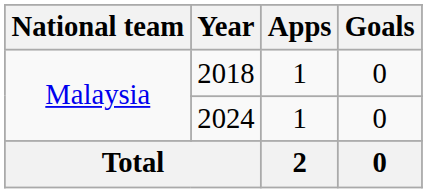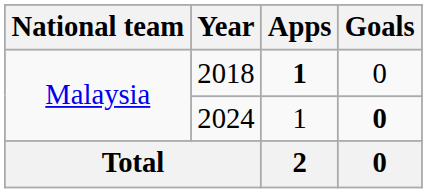(300, 72) normal -> (300, 72) bold
(380, 118) normal -> (380, 118) bold
